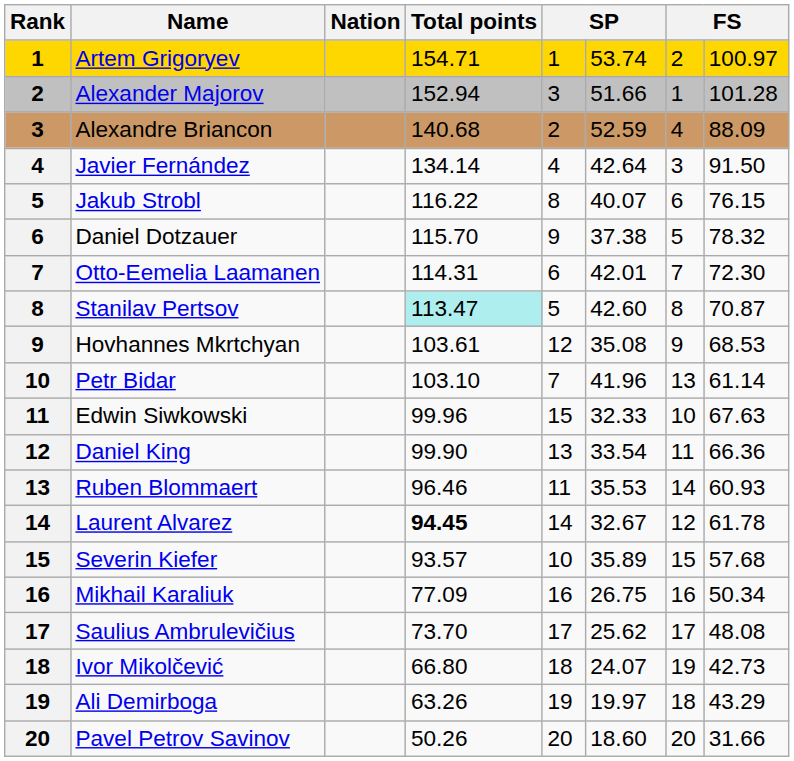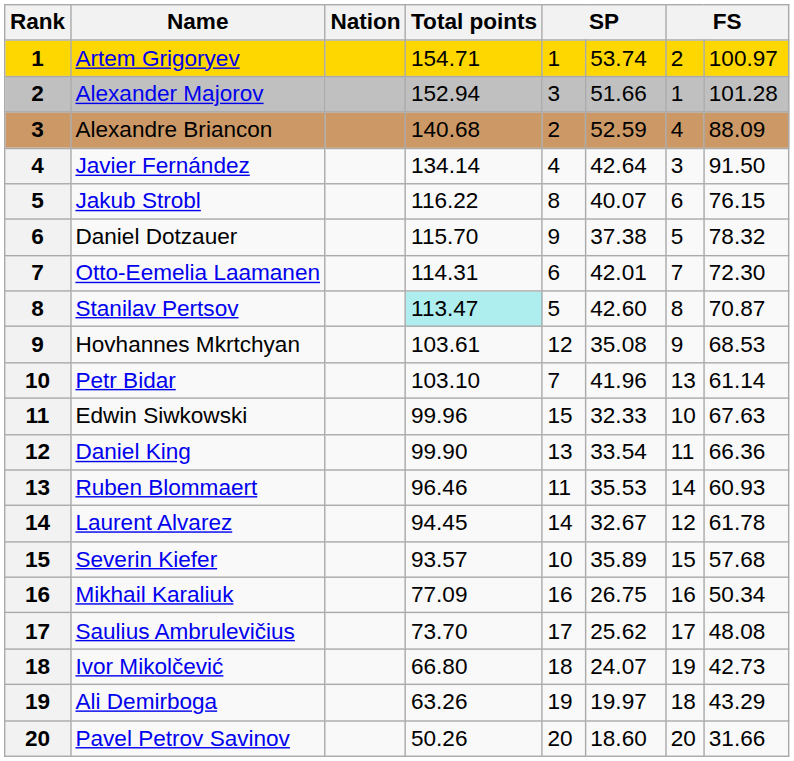(439, 523) bold -> (439, 523) normal
